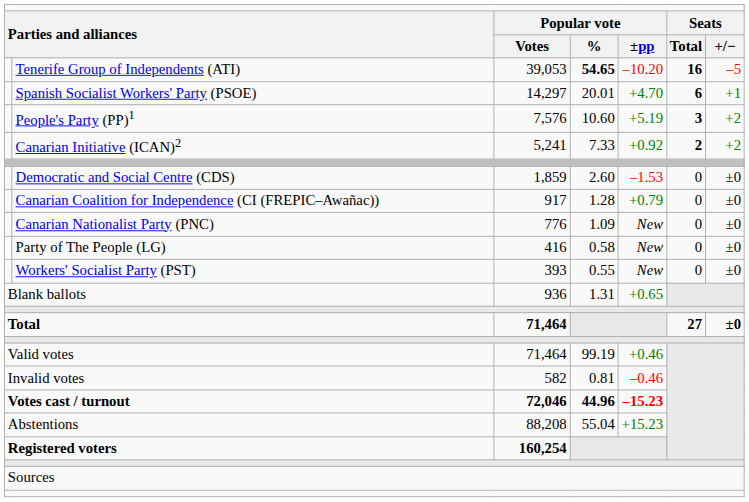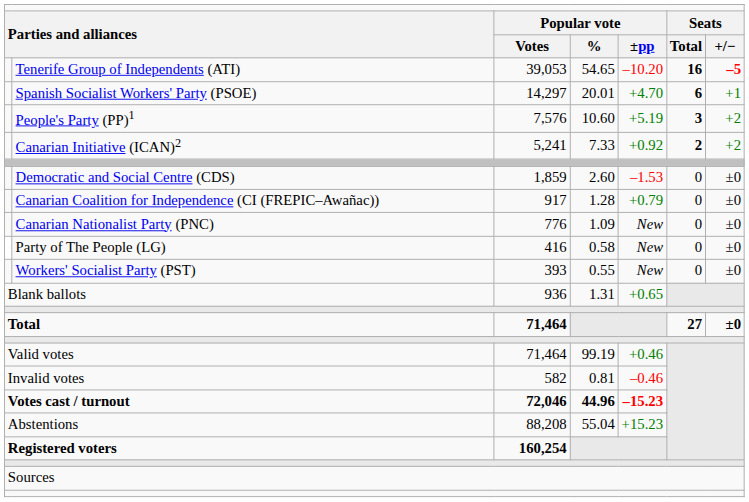(598, 69) bold -> (598, 69) normal
(734, 69) normal -> (734, 69) bold
